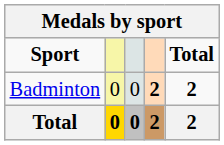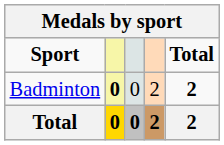(115, 88) normal -> (115, 88) bold
(155, 88) bold -> (155, 88) normal
